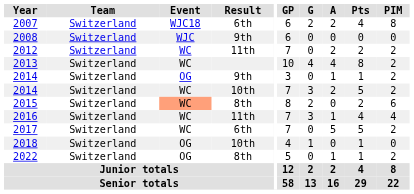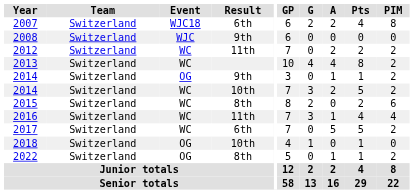(185, 103) lightsalmon background -> (185, 103) no background
